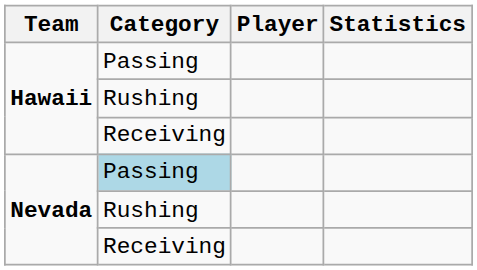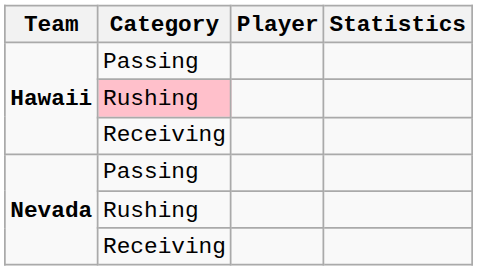(151, 98) no background -> (151, 98) pink background
(151, 172) lightblue background -> (151, 172) no background
